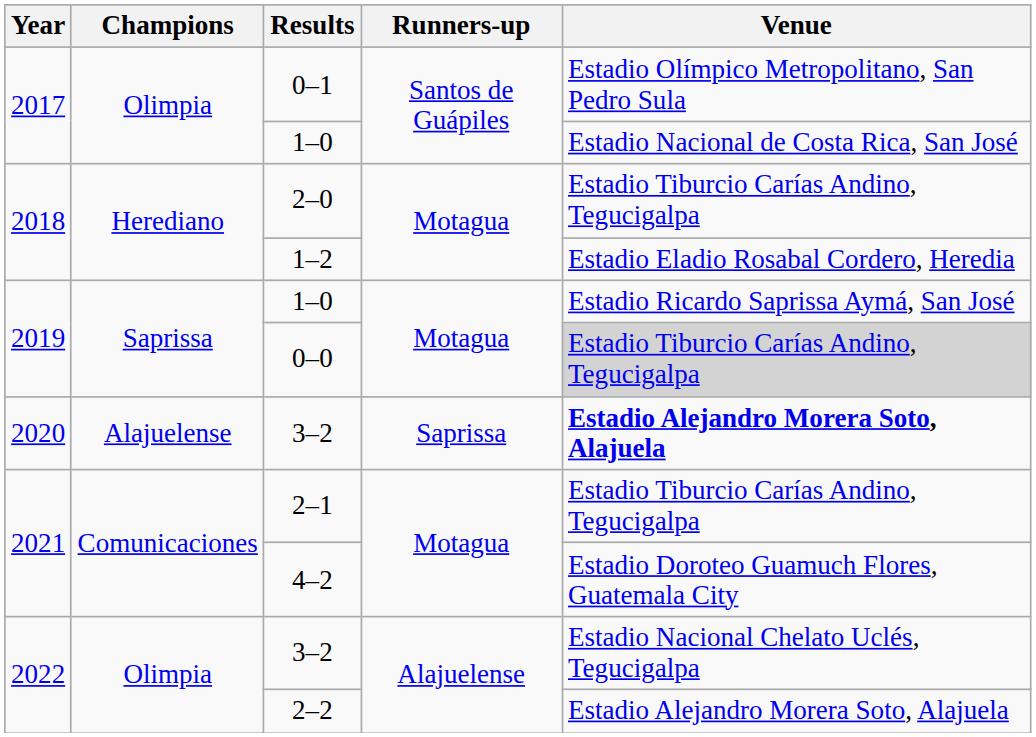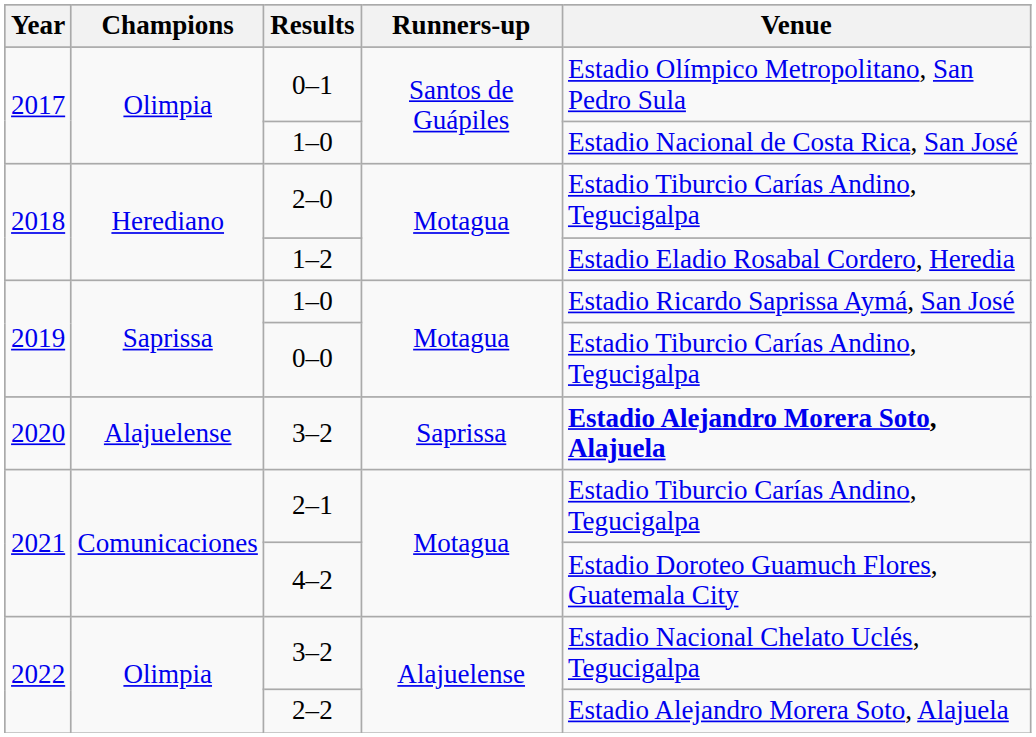(742, 359) lightgrey background -> (742, 359) no background
